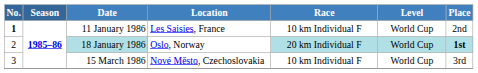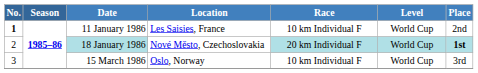(177, 44) Oslo, Norway -> (207, 44) Nové Město, Czechoslovakia
(207, 60) Nové Město, Czechoslovakia -> (177, 60) Oslo, Norway
